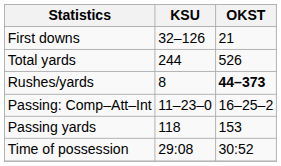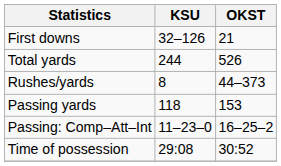(242, 82) bold -> (242, 82) normal
rows swapped: (52, 127) <-> (80, 105)
